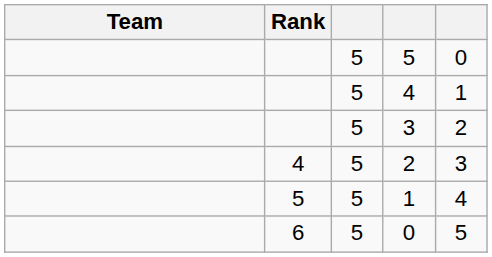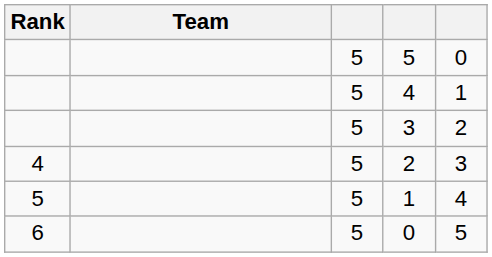columns swapped: (298, 22) <-> (135, 22)
